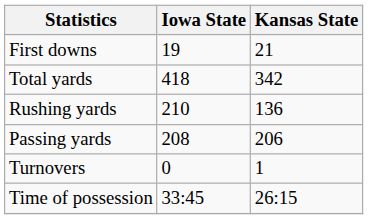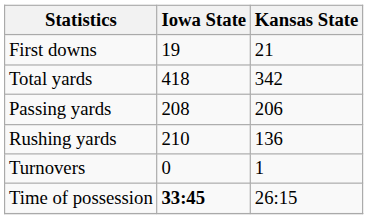rows swapped: (63, 109) <-> (60, 138)
(183, 198) normal -> (183, 198) bold
